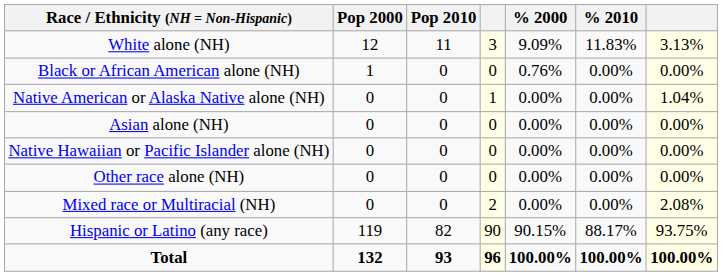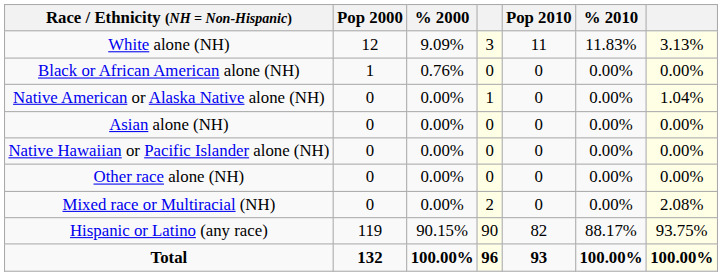columns swapped: (444, 17) <-> (540, 17)
